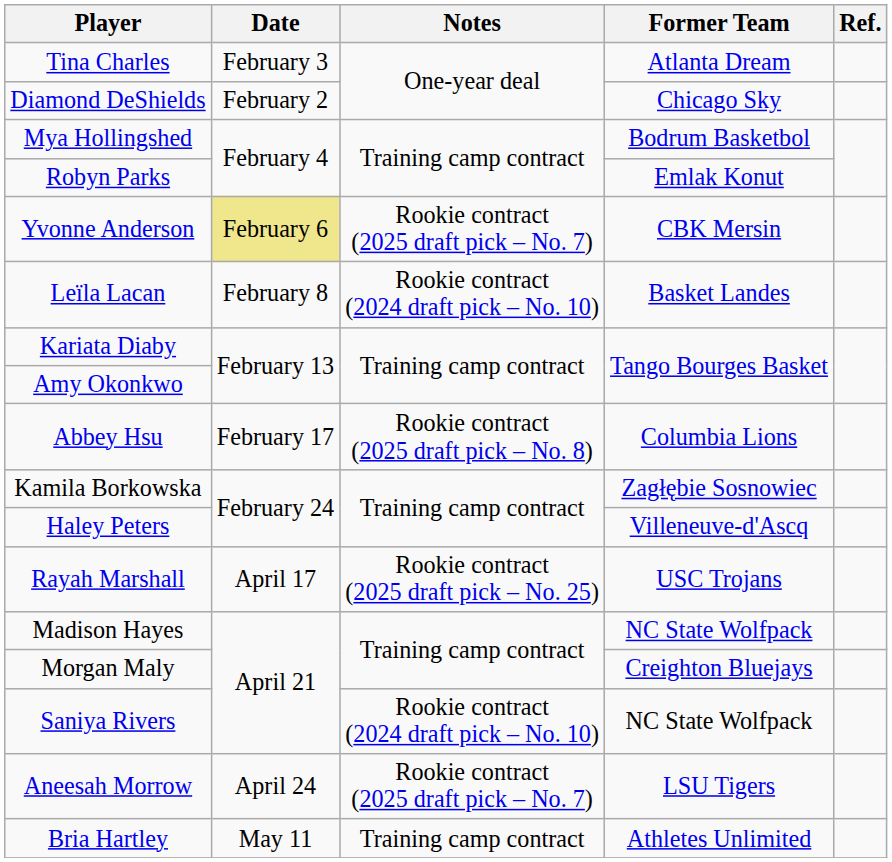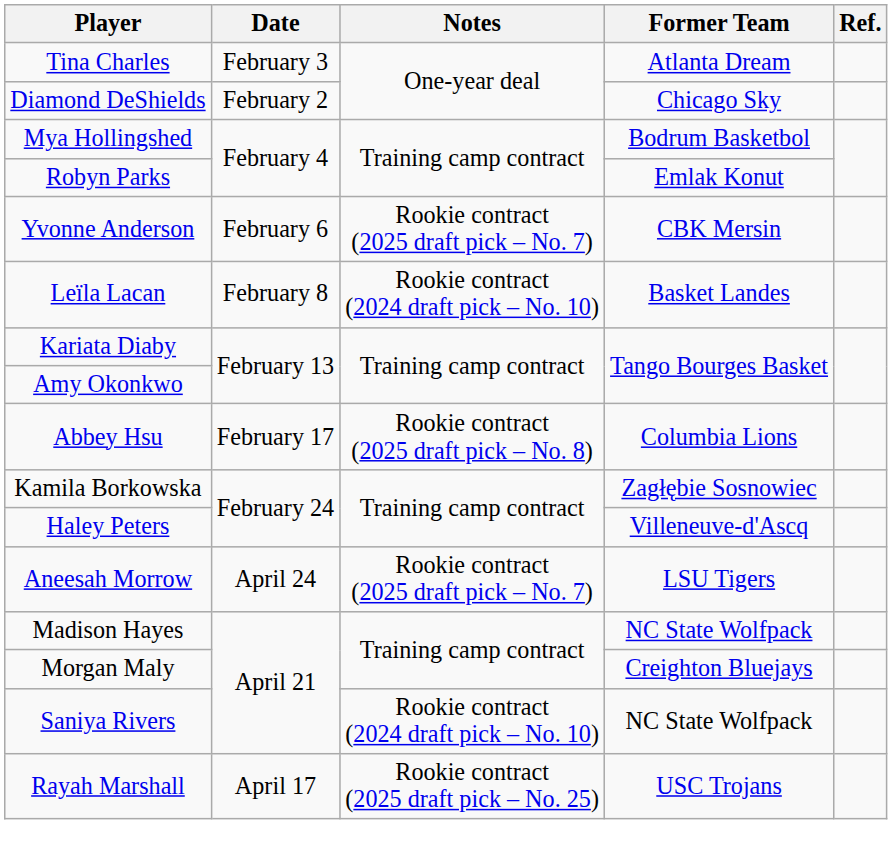(275, 228) khaki background -> (275, 228) no background
rows swapped: (108, 578) <-> (108, 786)
- row: (108, 838)
